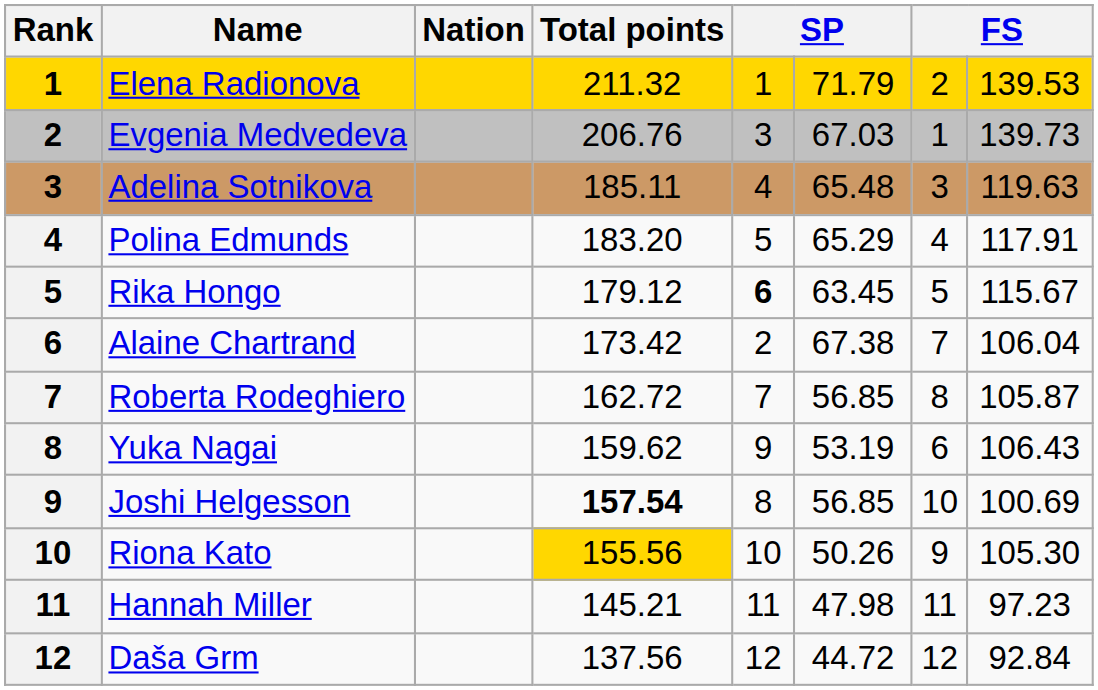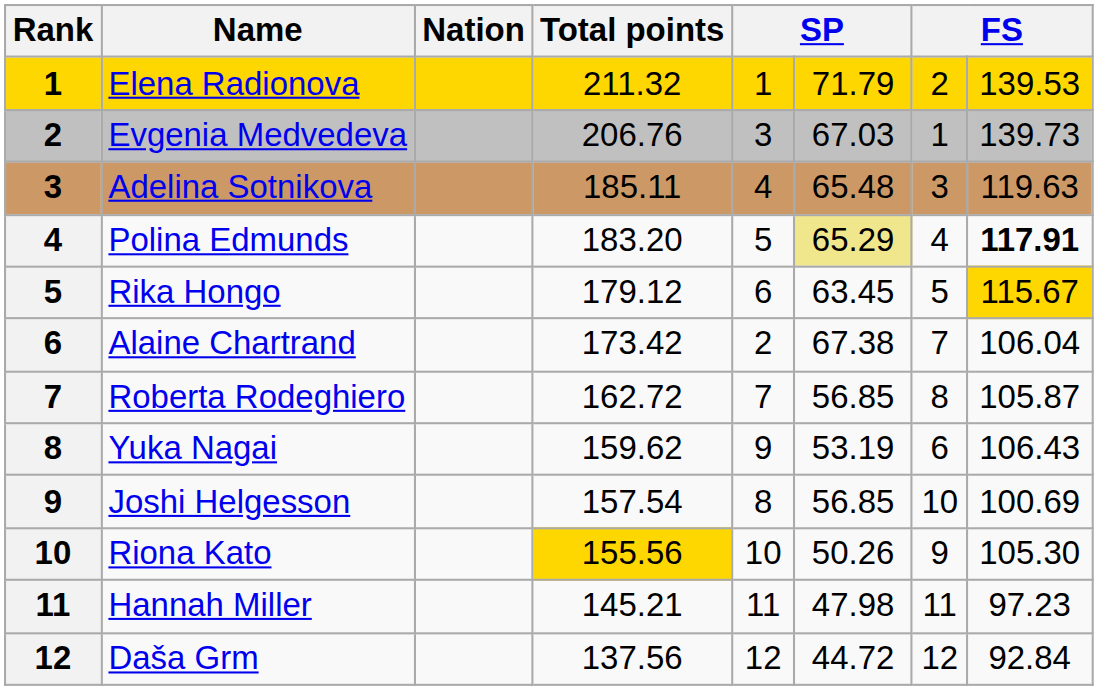(853, 239) no background -> (853, 239) khaki background
(1030, 239) normal -> (1030, 239) bold
(763, 291) bold -> (763, 291) normal
(1030, 291) no background -> (1030, 291) gold background
(632, 501) bold -> (632, 501) normal
